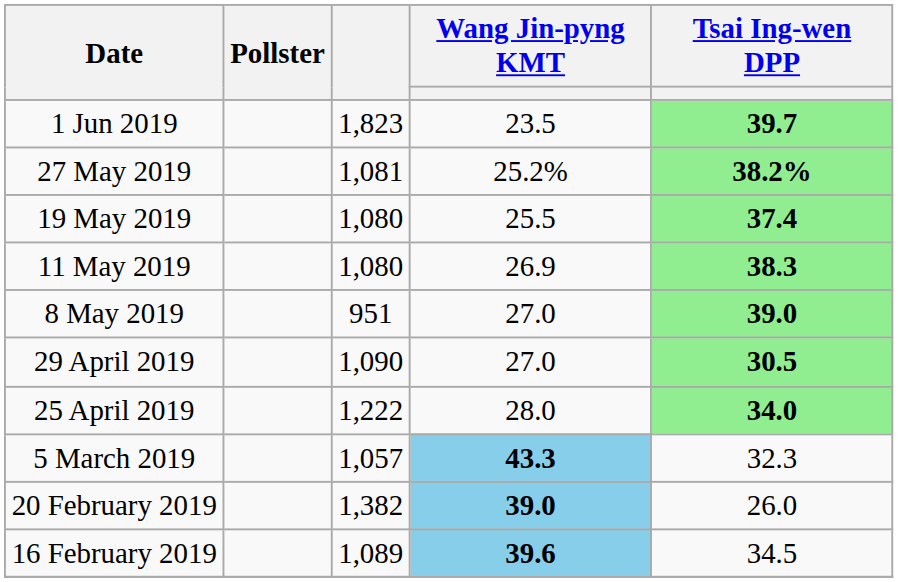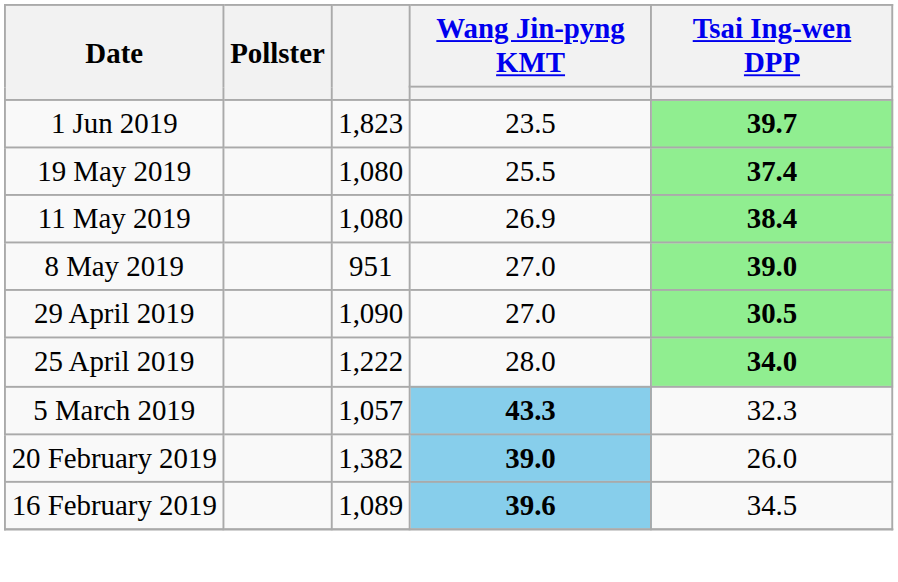- row: (114, 171)
(772, 266) 38.3 -> (772, 218) 38.4
